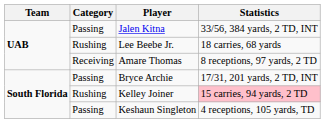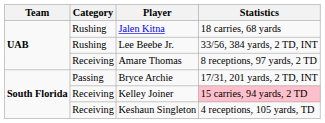(88, 29) Passing -> (89, 29) Rushing
(259, 29) 33/56, 384 yards, 2 TD, INT -> (241, 29) 18 carries, 68 yards
(241, 45) 18 carries, 68 yards -> (259, 45) 33/56, 384 yards, 2 TD, INT
(89, 94) Rushing -> (93, 94) Receiving
(88, 110) Passing -> (93, 110) Receiving
